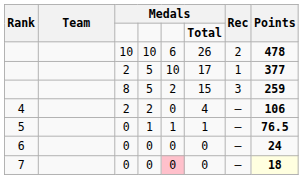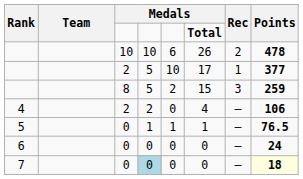(149, 165) no background -> (149, 165) lightblue background
(173, 165) pink background -> (173, 165) no background
